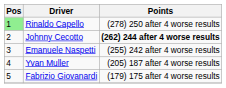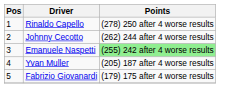(9, 24) lightgreen background -> (9, 24) no background
(160, 37) bold -> (157, 37) normal
(163, 50) no background -> (157, 50) lightgreen background
